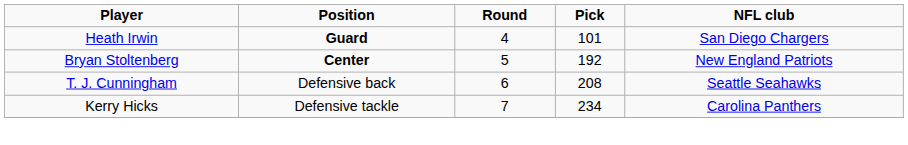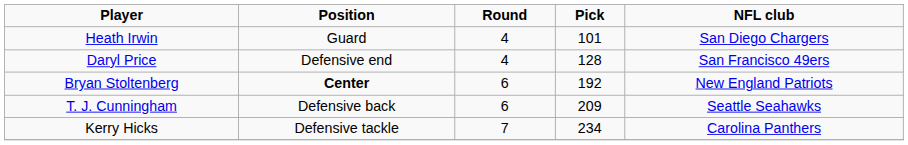(347, 38) bold -> (347, 38) normal
+ row: (122, 60)
(505, 60) 5 -> (505, 83) 6
(590, 83) 208 -> (590, 106) 209
